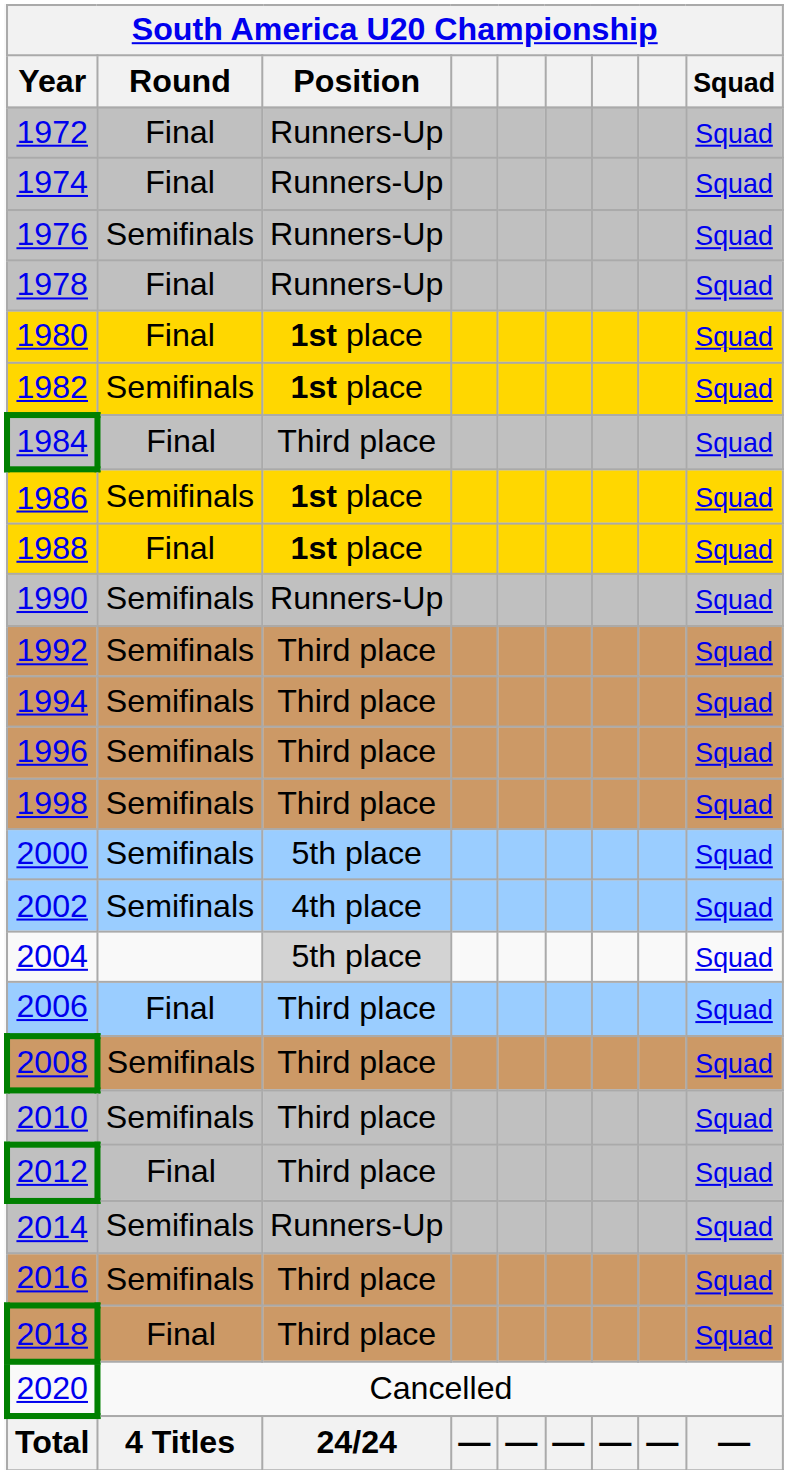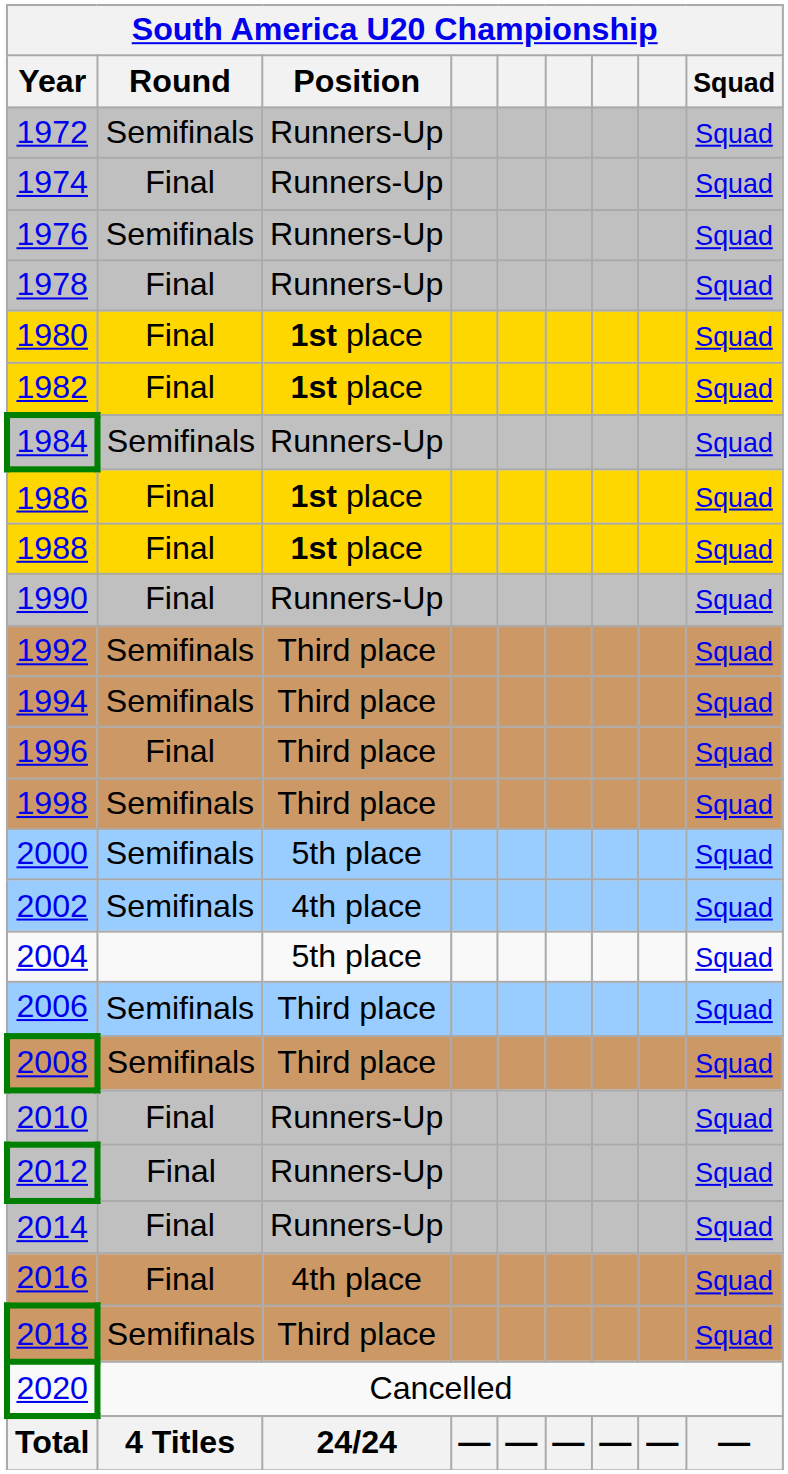(180, 132) Final -> (180, 132) Semifinals
(180, 388) Semifinals -> (180, 388) Final
(181, 442) Final -> (181, 442) Semifinals
(357, 442) Third place -> (357, 442) Runners-Up
(180, 496) Semifinals -> (180, 496) Final
(180, 599) Semifinals -> (180, 599) Final
(180, 752) Semifinals -> (180, 752) Final
(357, 956) lightgrey background -> (357, 956) no background
(180, 1008) Final -> (180, 1008) Semifinals
(180, 1117) Semifinals -> (180, 1117) Final
(357, 1117) Third place -> (357, 1117) Runners-Up
(357, 1172) Third place -> (357, 1172) Runners-Up
(180, 1226) Semifinals -> (180, 1226) Final
(180, 1279) Semifinals -> (180, 1279) Final
(357, 1279) Third place -> (357, 1279) 4th place
(181, 1333) Final -> (181, 1333) Semifinals
